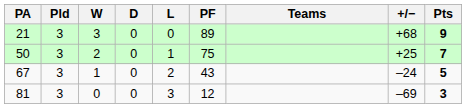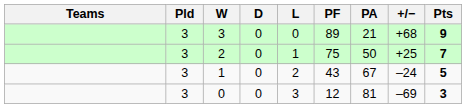columns swapped: (307, 14) <-> (23, 14)
